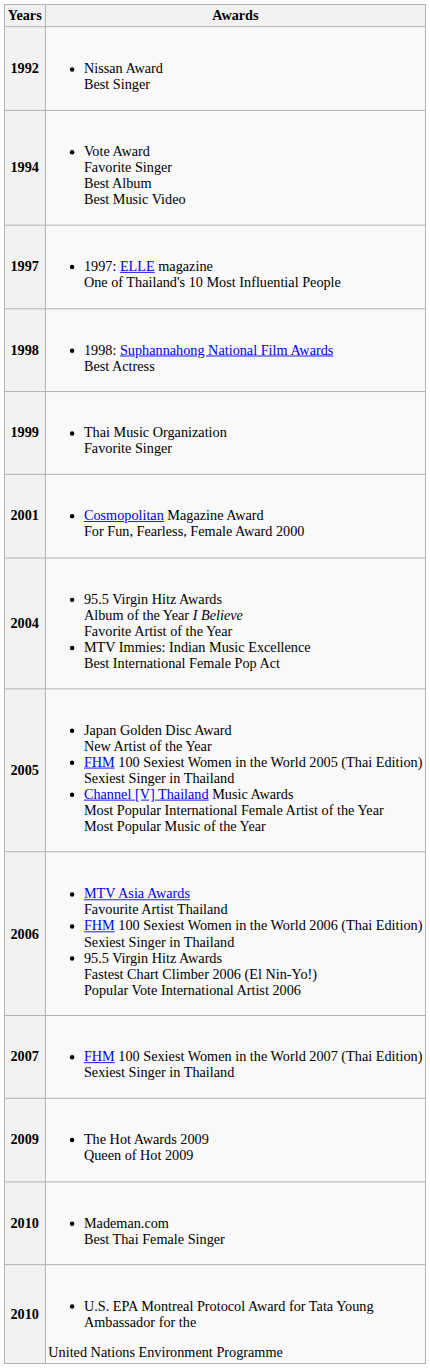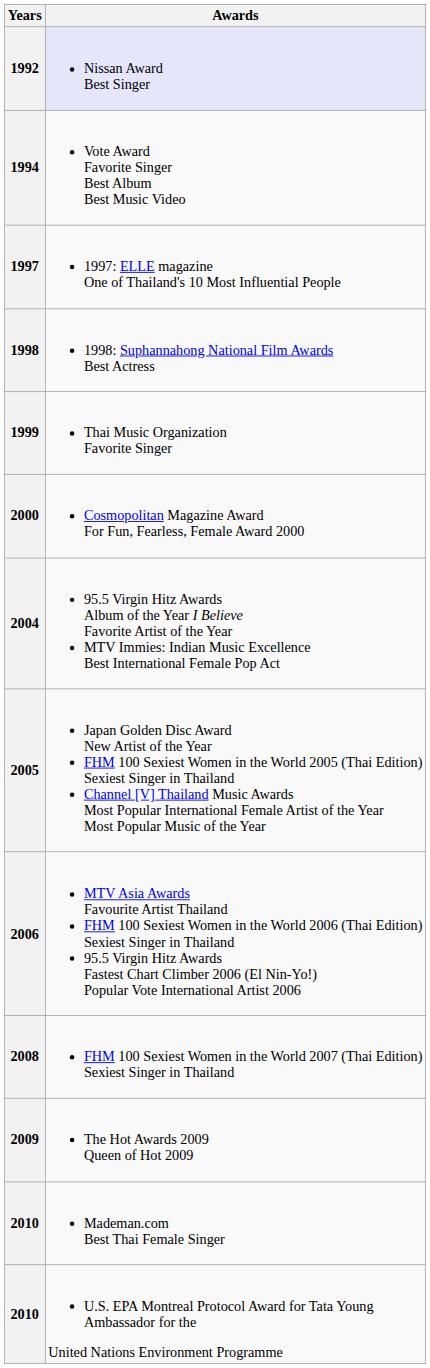(235, 77) no background -> (235, 77) lavender background
(25, 516) 2001 -> (25, 516) 2000
(25, 1056) 2007 -> (25, 1056) 2008
